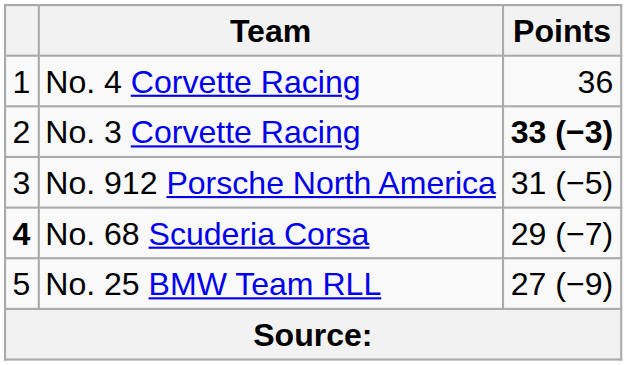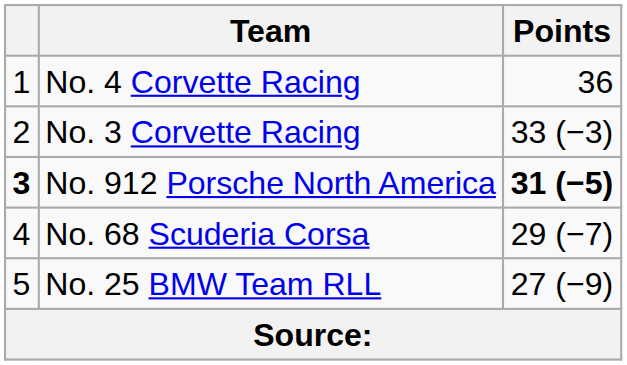(562, 132) bold -> (562, 132) normal
(21, 183) normal -> (21, 183) bold
(562, 183) normal -> (562, 183) bold
(21, 234) bold -> (21, 234) normal
